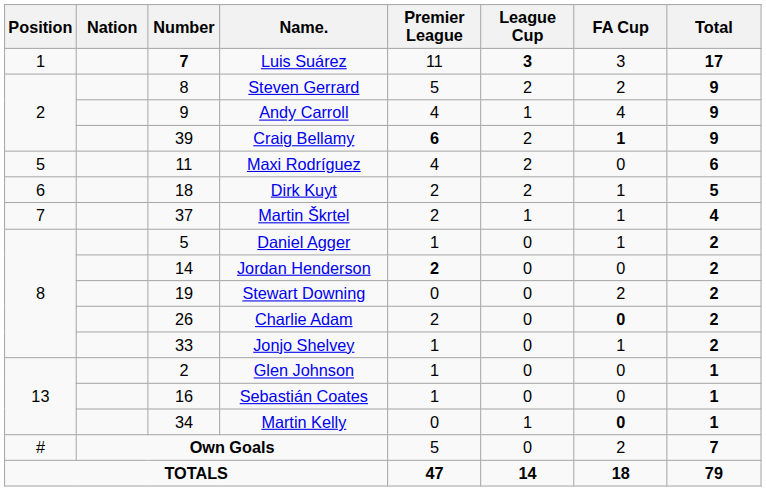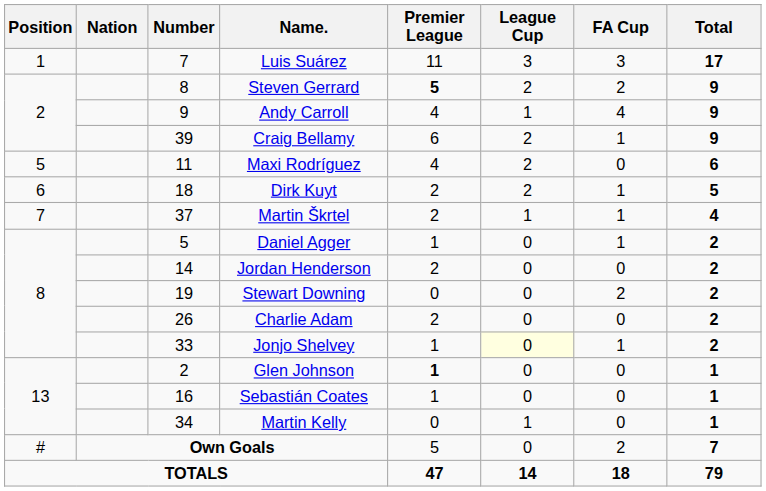(184, 62) bold -> (184, 62) normal
(528, 62) bold -> (528, 62) normal
(434, 87) normal -> (434, 87) bold
(434, 139) bold -> (434, 139) normal
(621, 139) bold -> (621, 139) normal
(434, 268) bold -> (434, 268) normal
(621, 319) bold -> (621, 319) normal
(528, 345) no background -> (528, 345) lightyellow background
(434, 370) normal -> (434, 370) bold
(621, 422) bold -> (621, 422) normal
